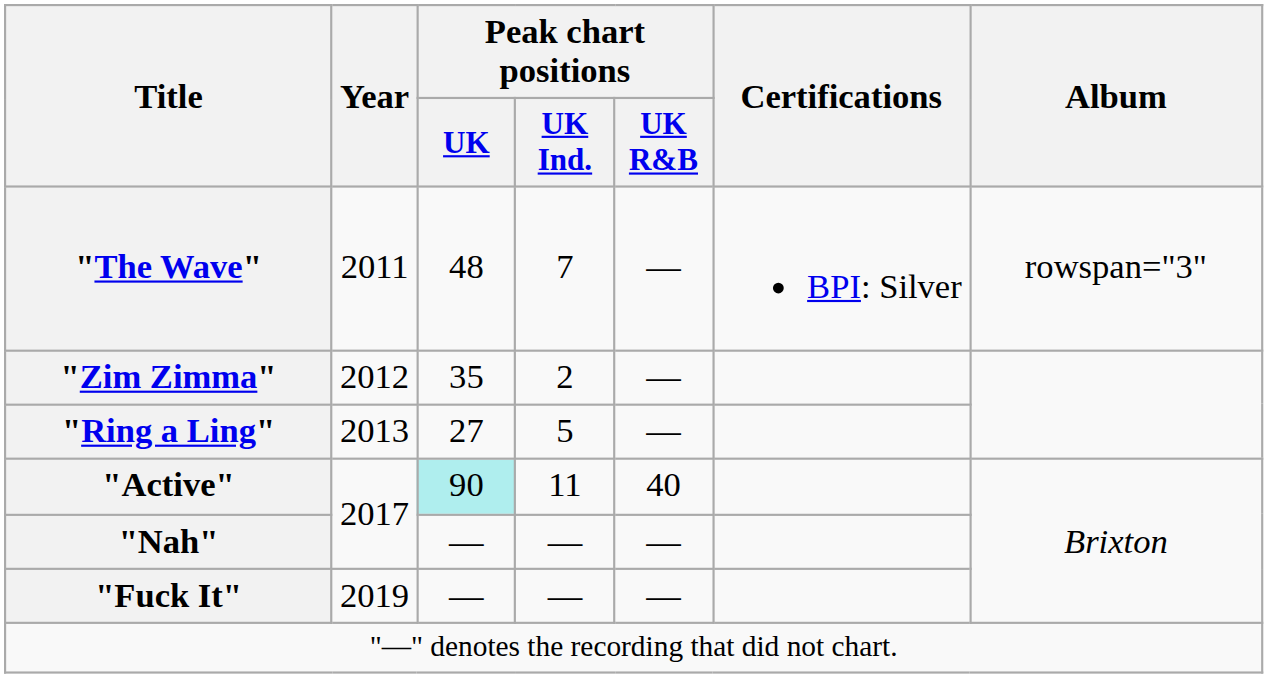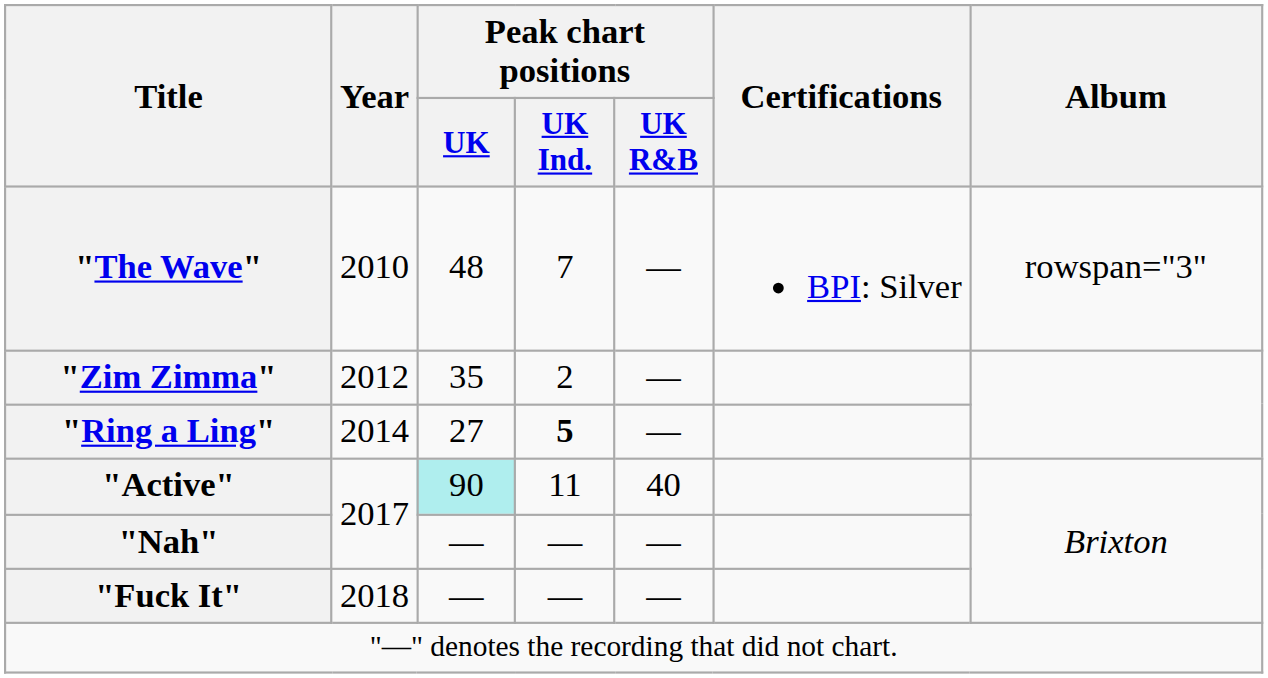(375, 267) 2011 -> (375, 267) 2010
(375, 431) 2013 -> (375, 431) 2014
(565, 431) normal -> (565, 431) bold
(375, 595) 2019 -> (375, 595) 2018
